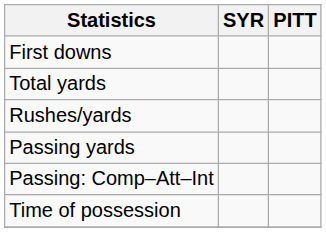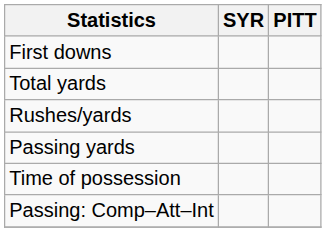rows swapped: (112, 178) <-> (95, 210)
